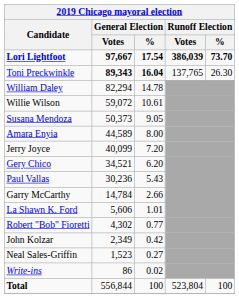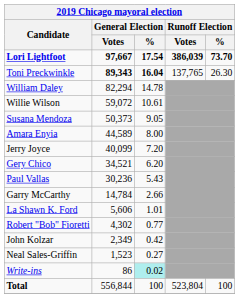(155, 270) no background -> (155, 270) paleturquoise background
